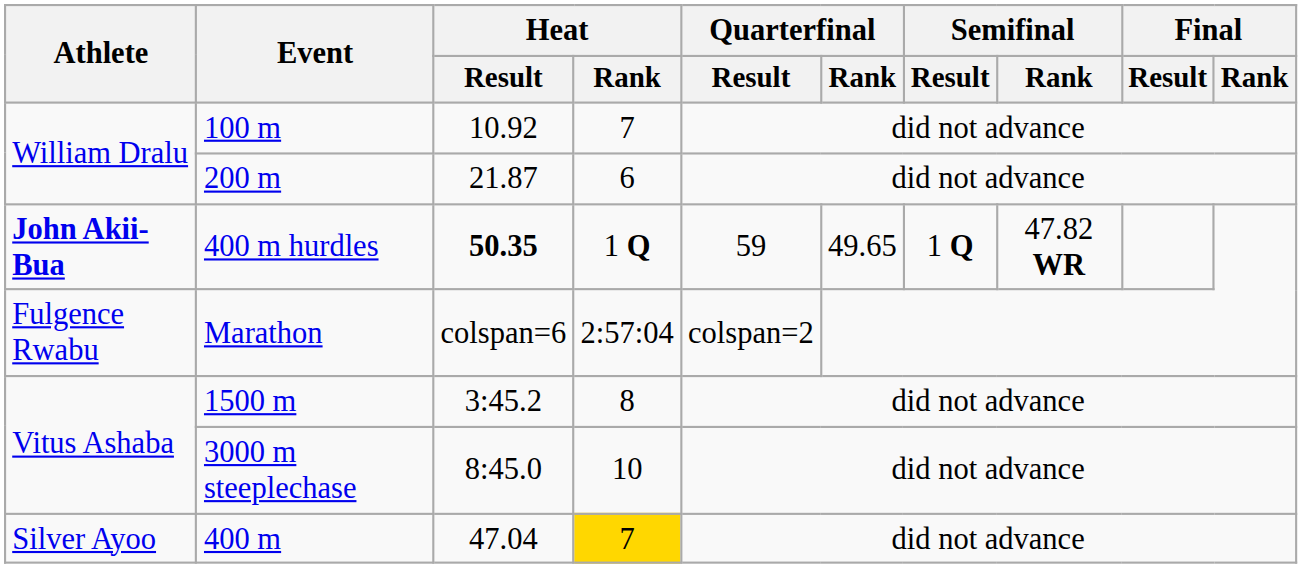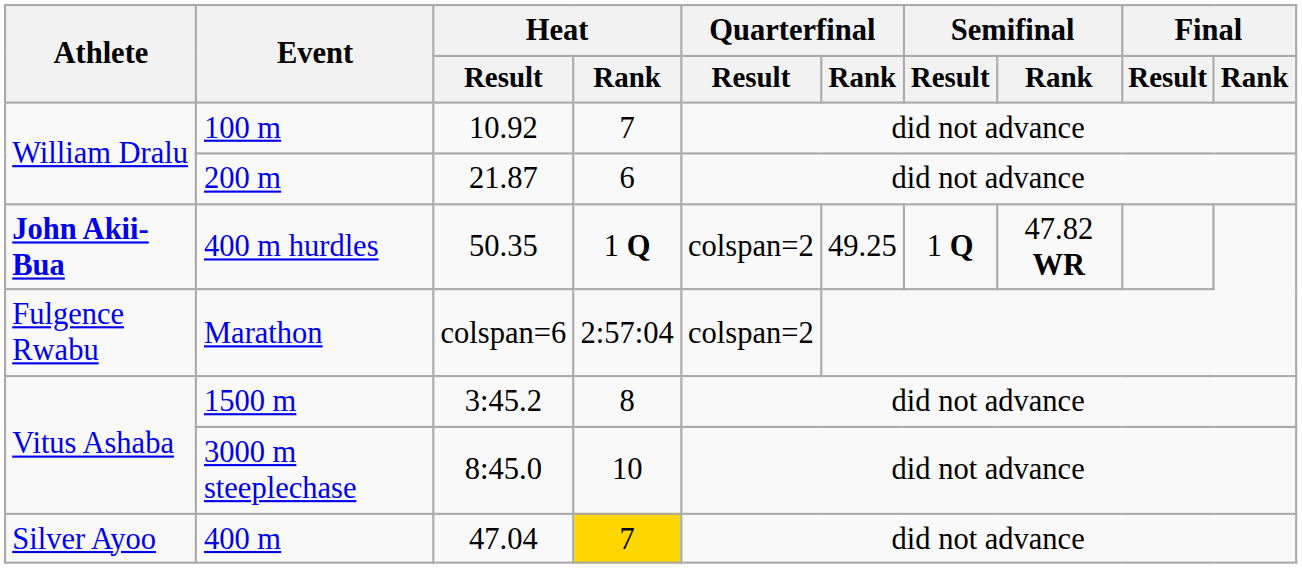(503, 246) bold -> (503, 246) normal
(751, 246) 59 -> (751, 246) colspan=2
(862, 246) 49.65 -> (862, 246) 49.25
